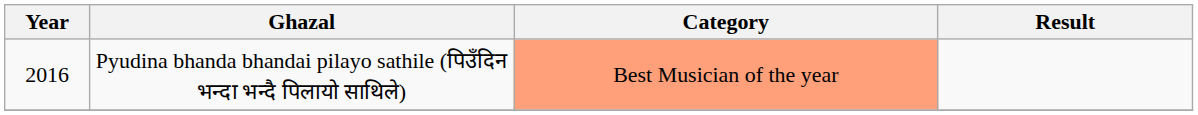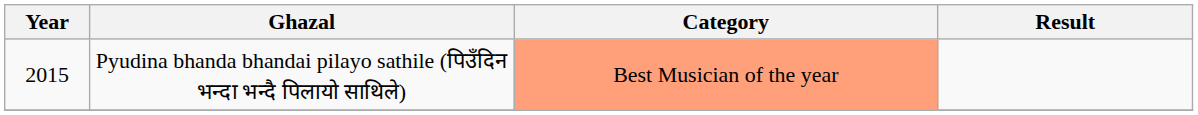(47, 74) 2016 -> (47, 74) 2015
